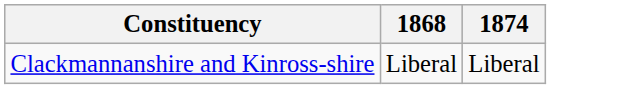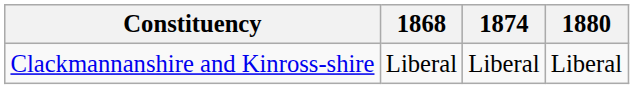+ column: (586, 24)
